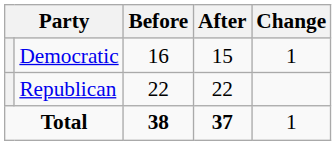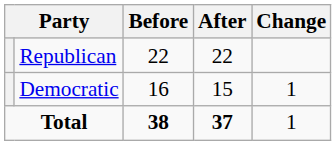rows swapped: (68, 88) <-> (69, 55)
